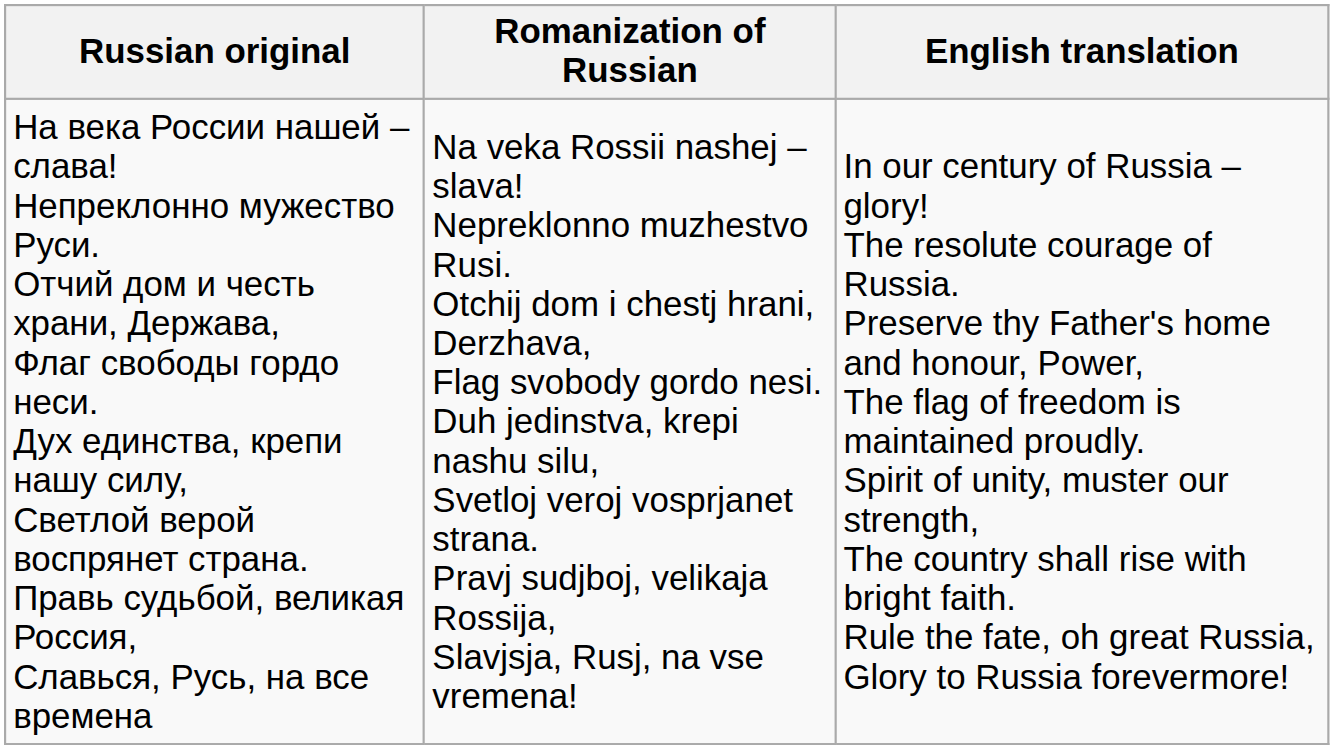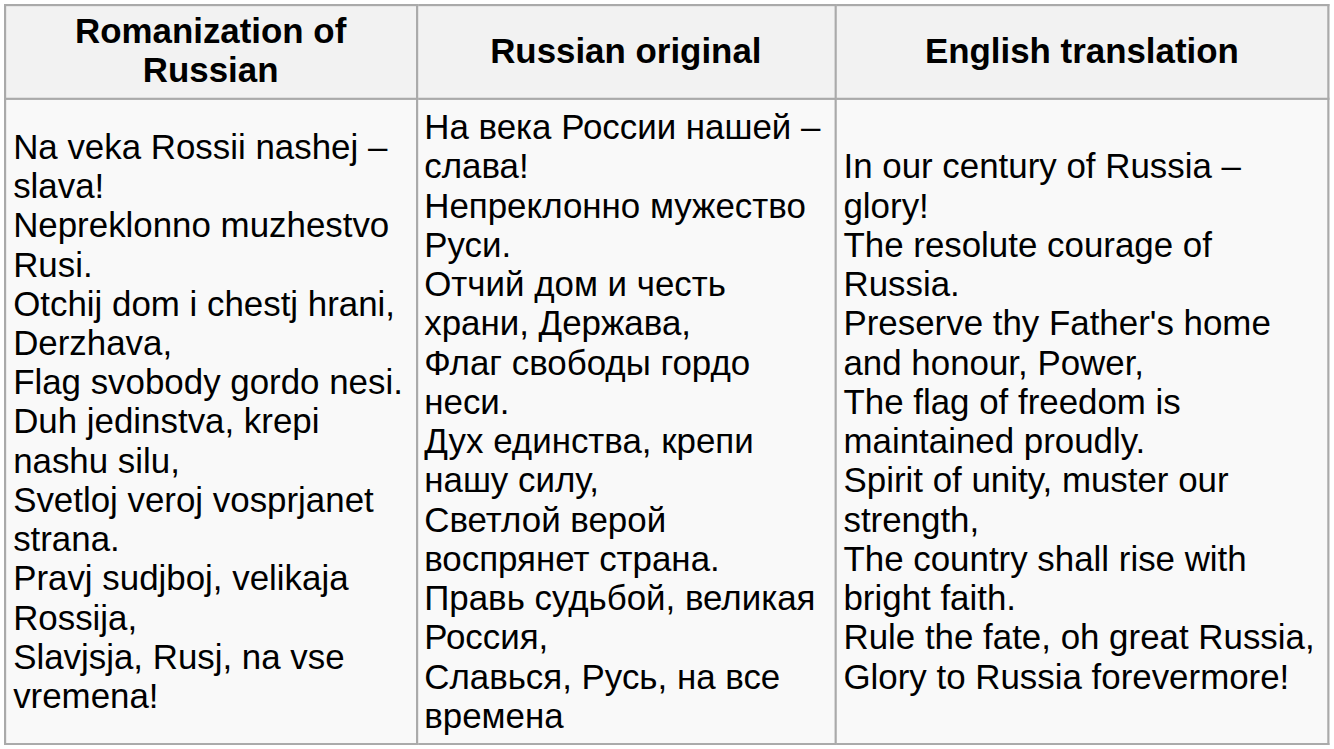columns swapped: (215, 51) <-> (630, 51)
